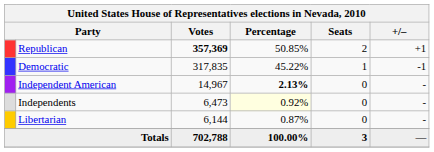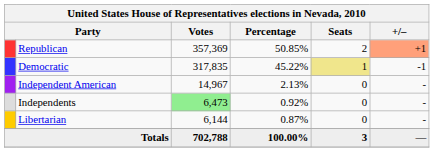(210, 49) bold -> (210, 49) normal
(420, 49) no background -> (420, 49) lightsalmon background
(365, 66) no background -> (365, 66) khaki background
(293, 84) bold -> (294, 84) normal
(216, 102) no background -> (216, 102) lightgreen background
(294, 102) lightyellow background -> (294, 102) no background
